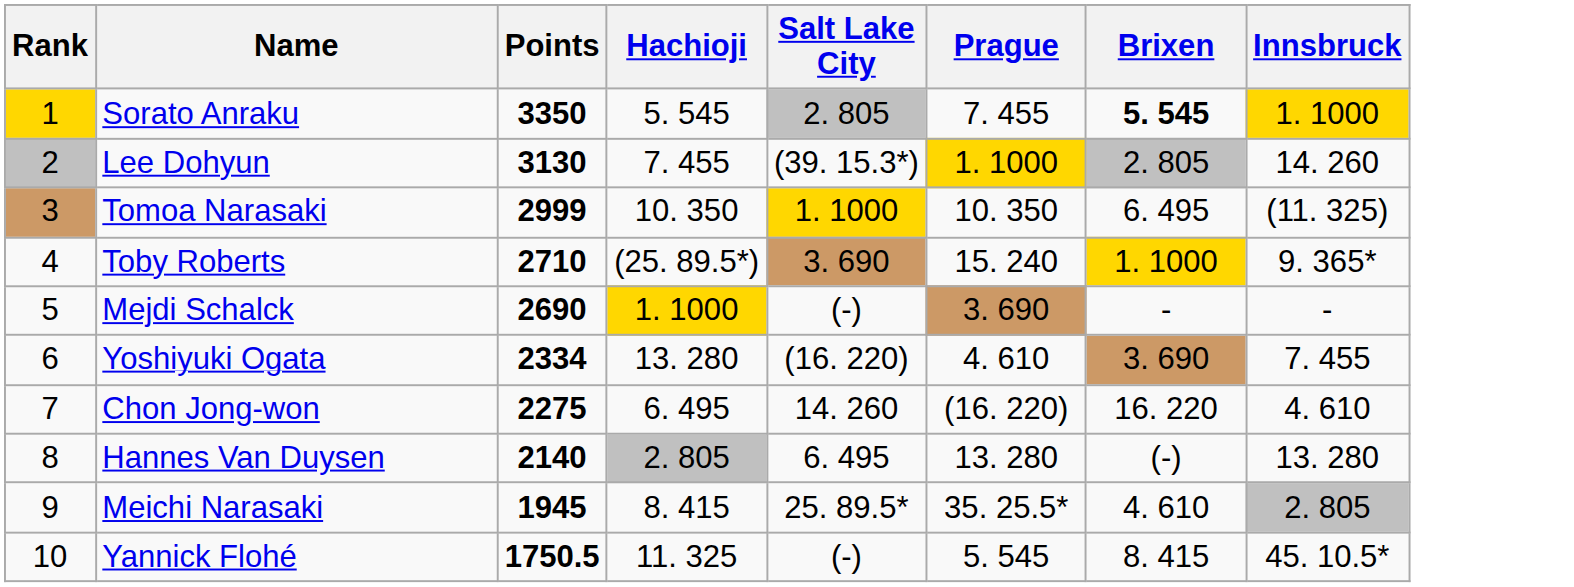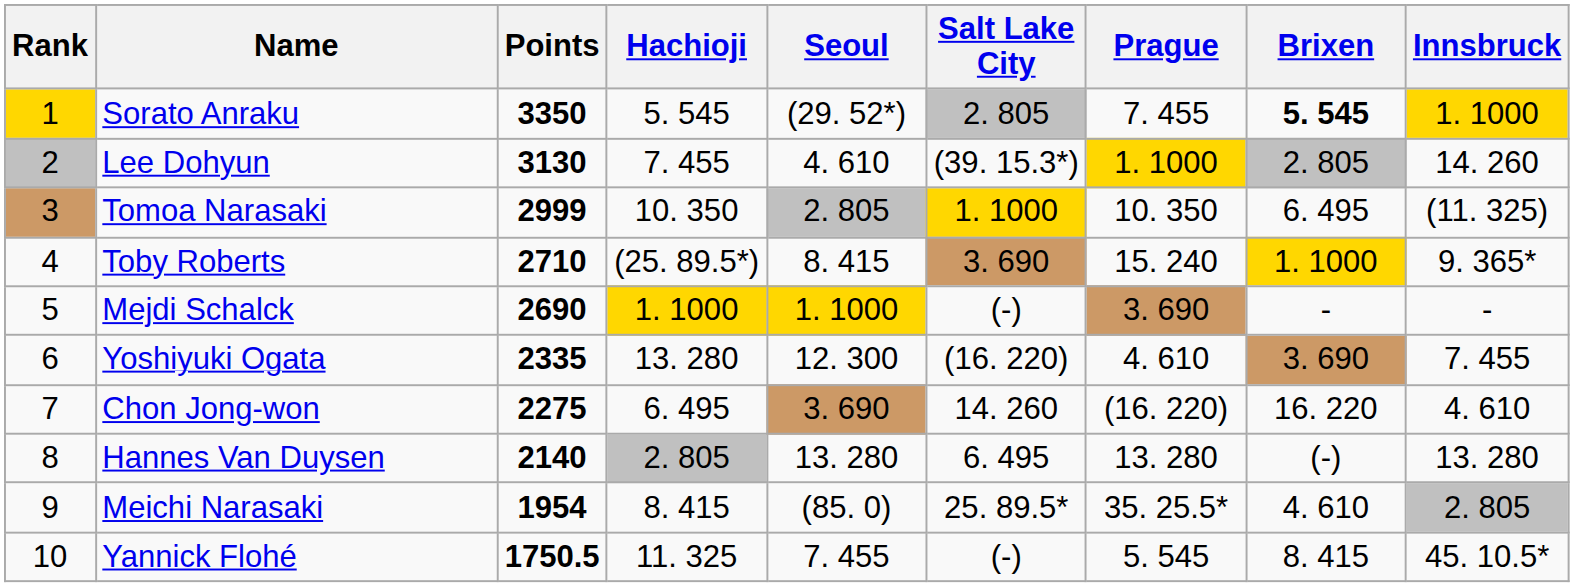+ column: (846, 46)
(552, 359) 2334 -> (552, 359) 2335
(552, 507) 1945 -> (552, 507) 1954
